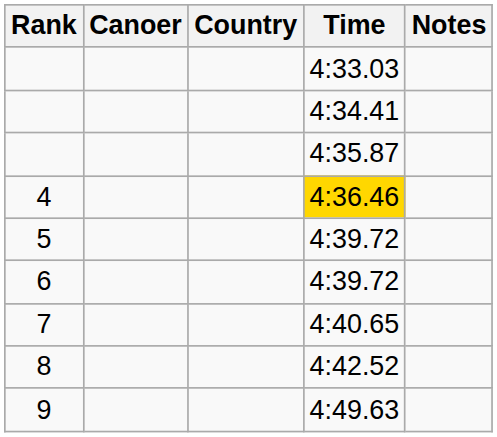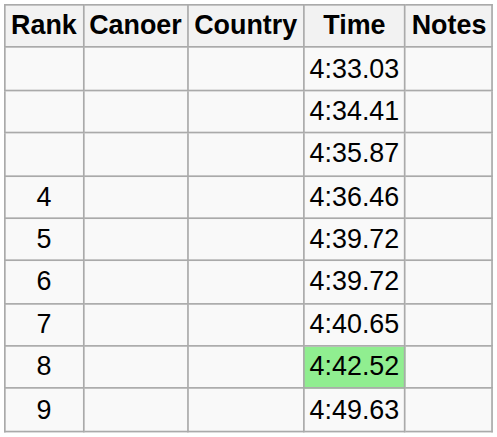(354, 196) gold background -> (354, 196) no background
(354, 366) no background -> (354, 366) lightgreen background
